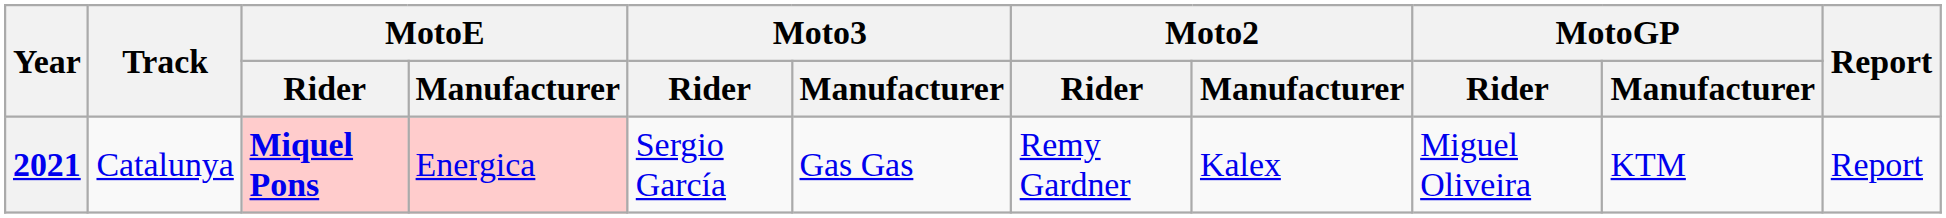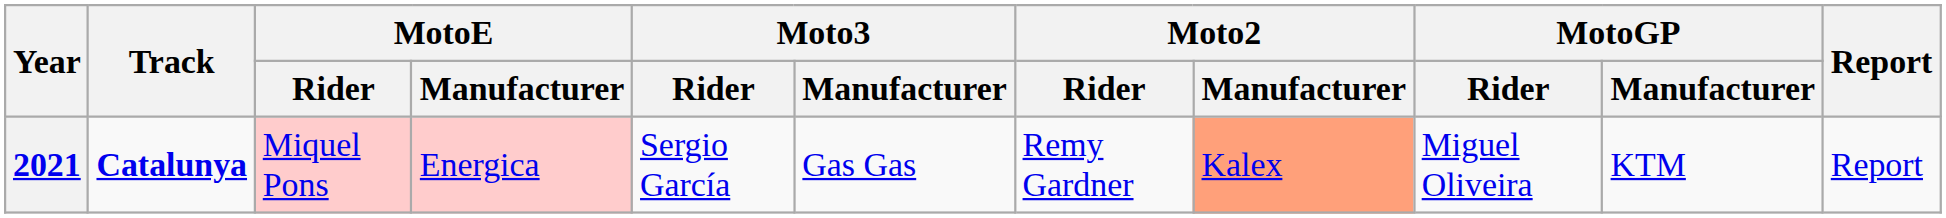(165, 164) normal -> (172, 164) bold
(301, 164) bold -> (312, 164) normal
(1240, 164) no background -> (1242, 164) lightsalmon background
